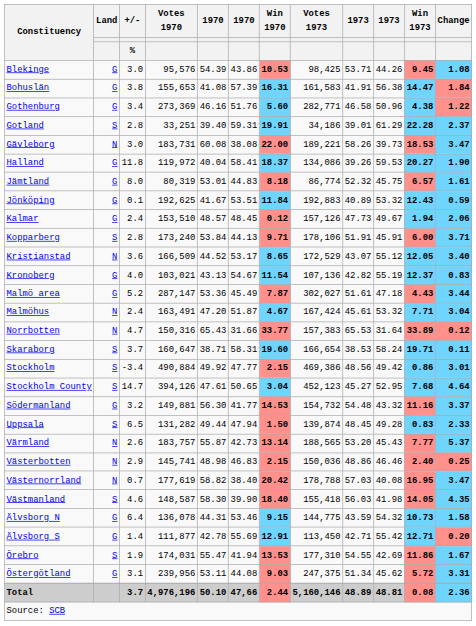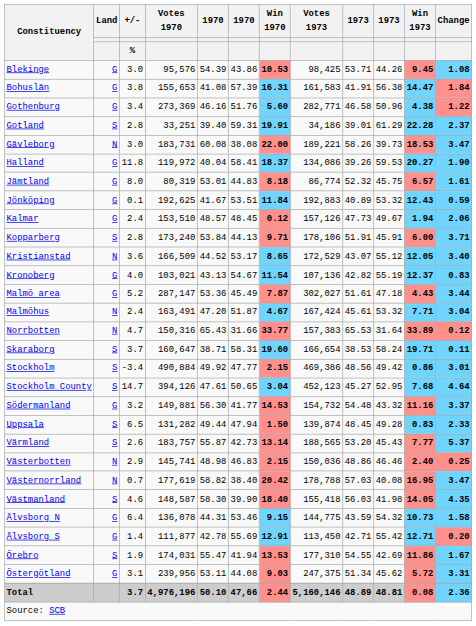(115, 444) N -> (115, 444) S
